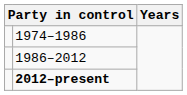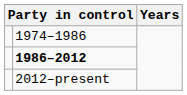(51, 58) normal -> (51, 58) bold
(63, 79) bold -> (63, 79) normal
